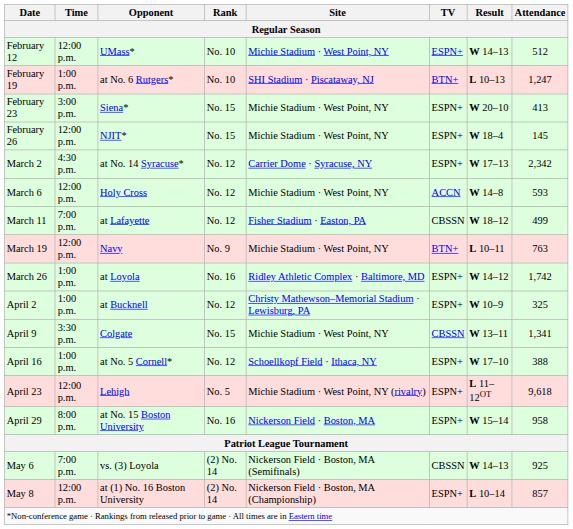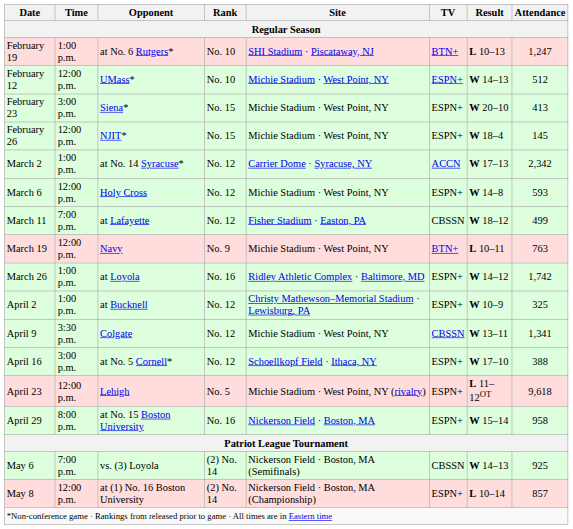rows swapped: (25, 51) <-> (25, 79)
(67, 164) 4:30 p.m. -> (67, 164) 1:00 p.m.
(447, 164) ESPN+ -> (446, 164) ACCN
(446, 192) ACCN -> (447, 192) ESPN+
(221, 333) No. 15 -> (221, 333) No. 12
(67, 361) 1:00 p.m. -> (67, 361) 3:00 p.m.
